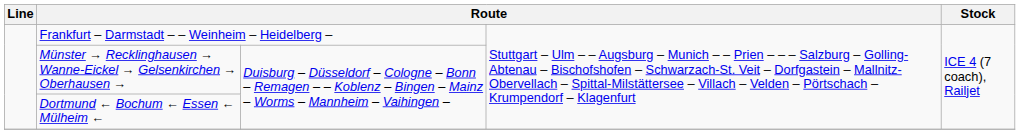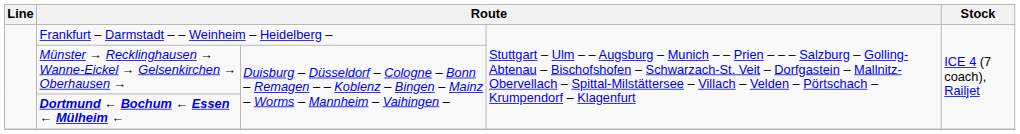(137, 111) normal -> (135, 111) bold
